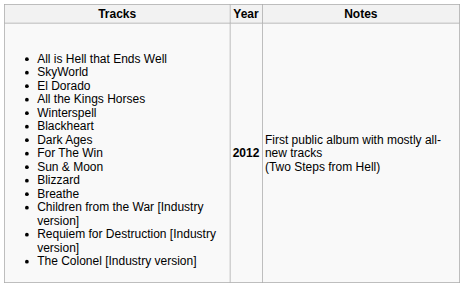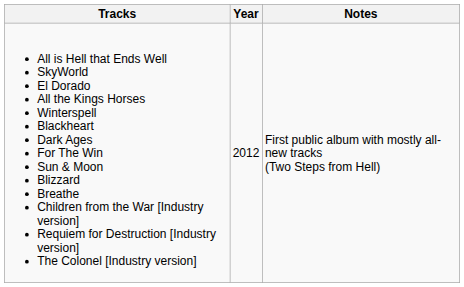(246, 153) bold -> (246, 153) normal
